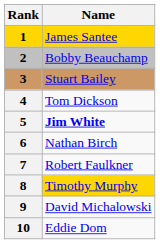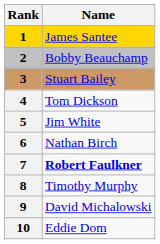(75, 121) bold -> (73, 121) normal
(89, 164) normal -> (93, 164) bold
(91, 185) gold background -> (91, 185) no background
